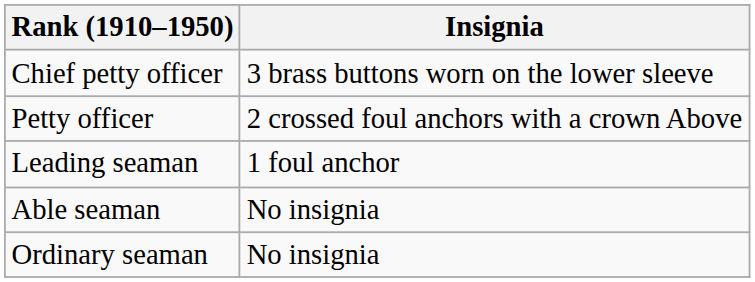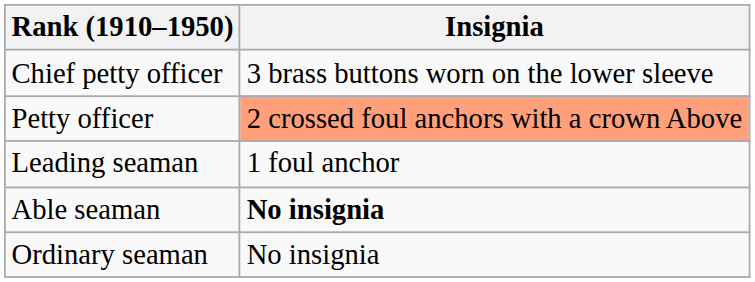(494, 118) no background -> (494, 118) lightsalmon background
(313, 208) normal -> (316, 208) bold
